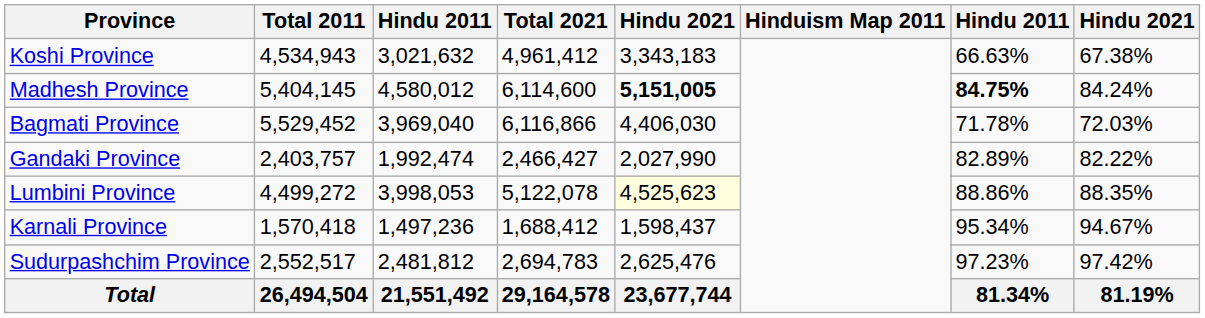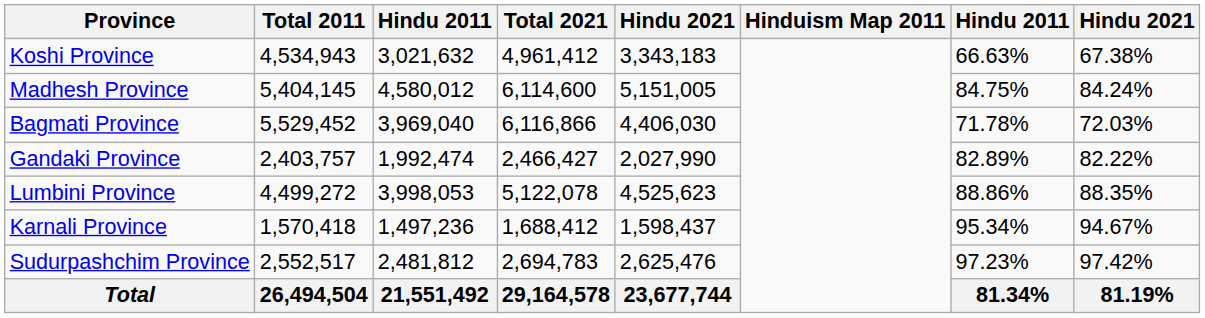(668, 90) bold -> (668, 90) normal
(992, 90) bold -> (992, 90) normal
(668, 192) lightyellow background -> (668, 192) no background
